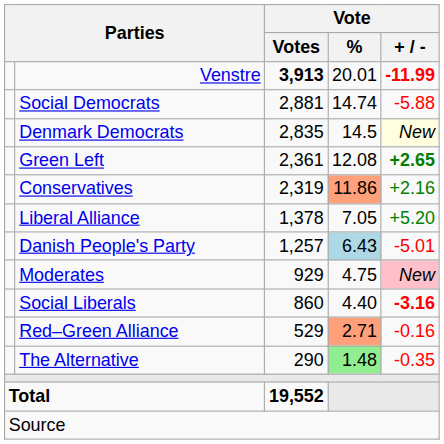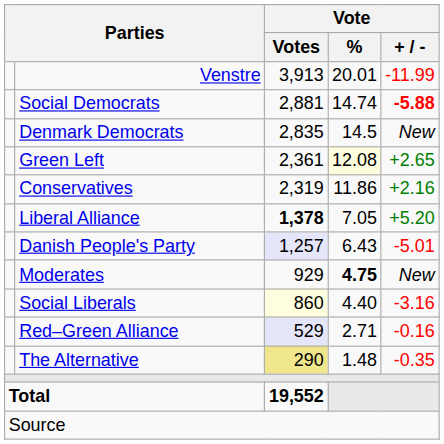(301, 75) bold -> (301, 75) normal
(410, 75) bold -> (410, 75) normal
(415, 103) normal -> (414, 103) bold
(417, 132) lightyellow background -> (417, 132) no background
(354, 160) no background -> (354, 160) lightyellow background
(412, 160) bold -> (412, 160) normal
(355, 189) lightsalmon background -> (355, 189) no background
(301, 217) normal -> (301, 217) bold
(301, 246) no background -> (301, 246) lavender background
(359, 246) lightblue background -> (359, 246) no background
(359, 274) normal -> (359, 274) bold
(417, 274) pink background -> (417, 274) no background
(309, 302) no background -> (309, 302) lightyellow background
(415, 302) bold -> (414, 302) normal
(309, 331) no background -> (309, 331) lavender background
(359, 331) lightsalmon background -> (359, 331) no background
(309, 359) no background -> (309, 359) khaki background
(359, 359) lightgreen background -> (359, 359) no background
